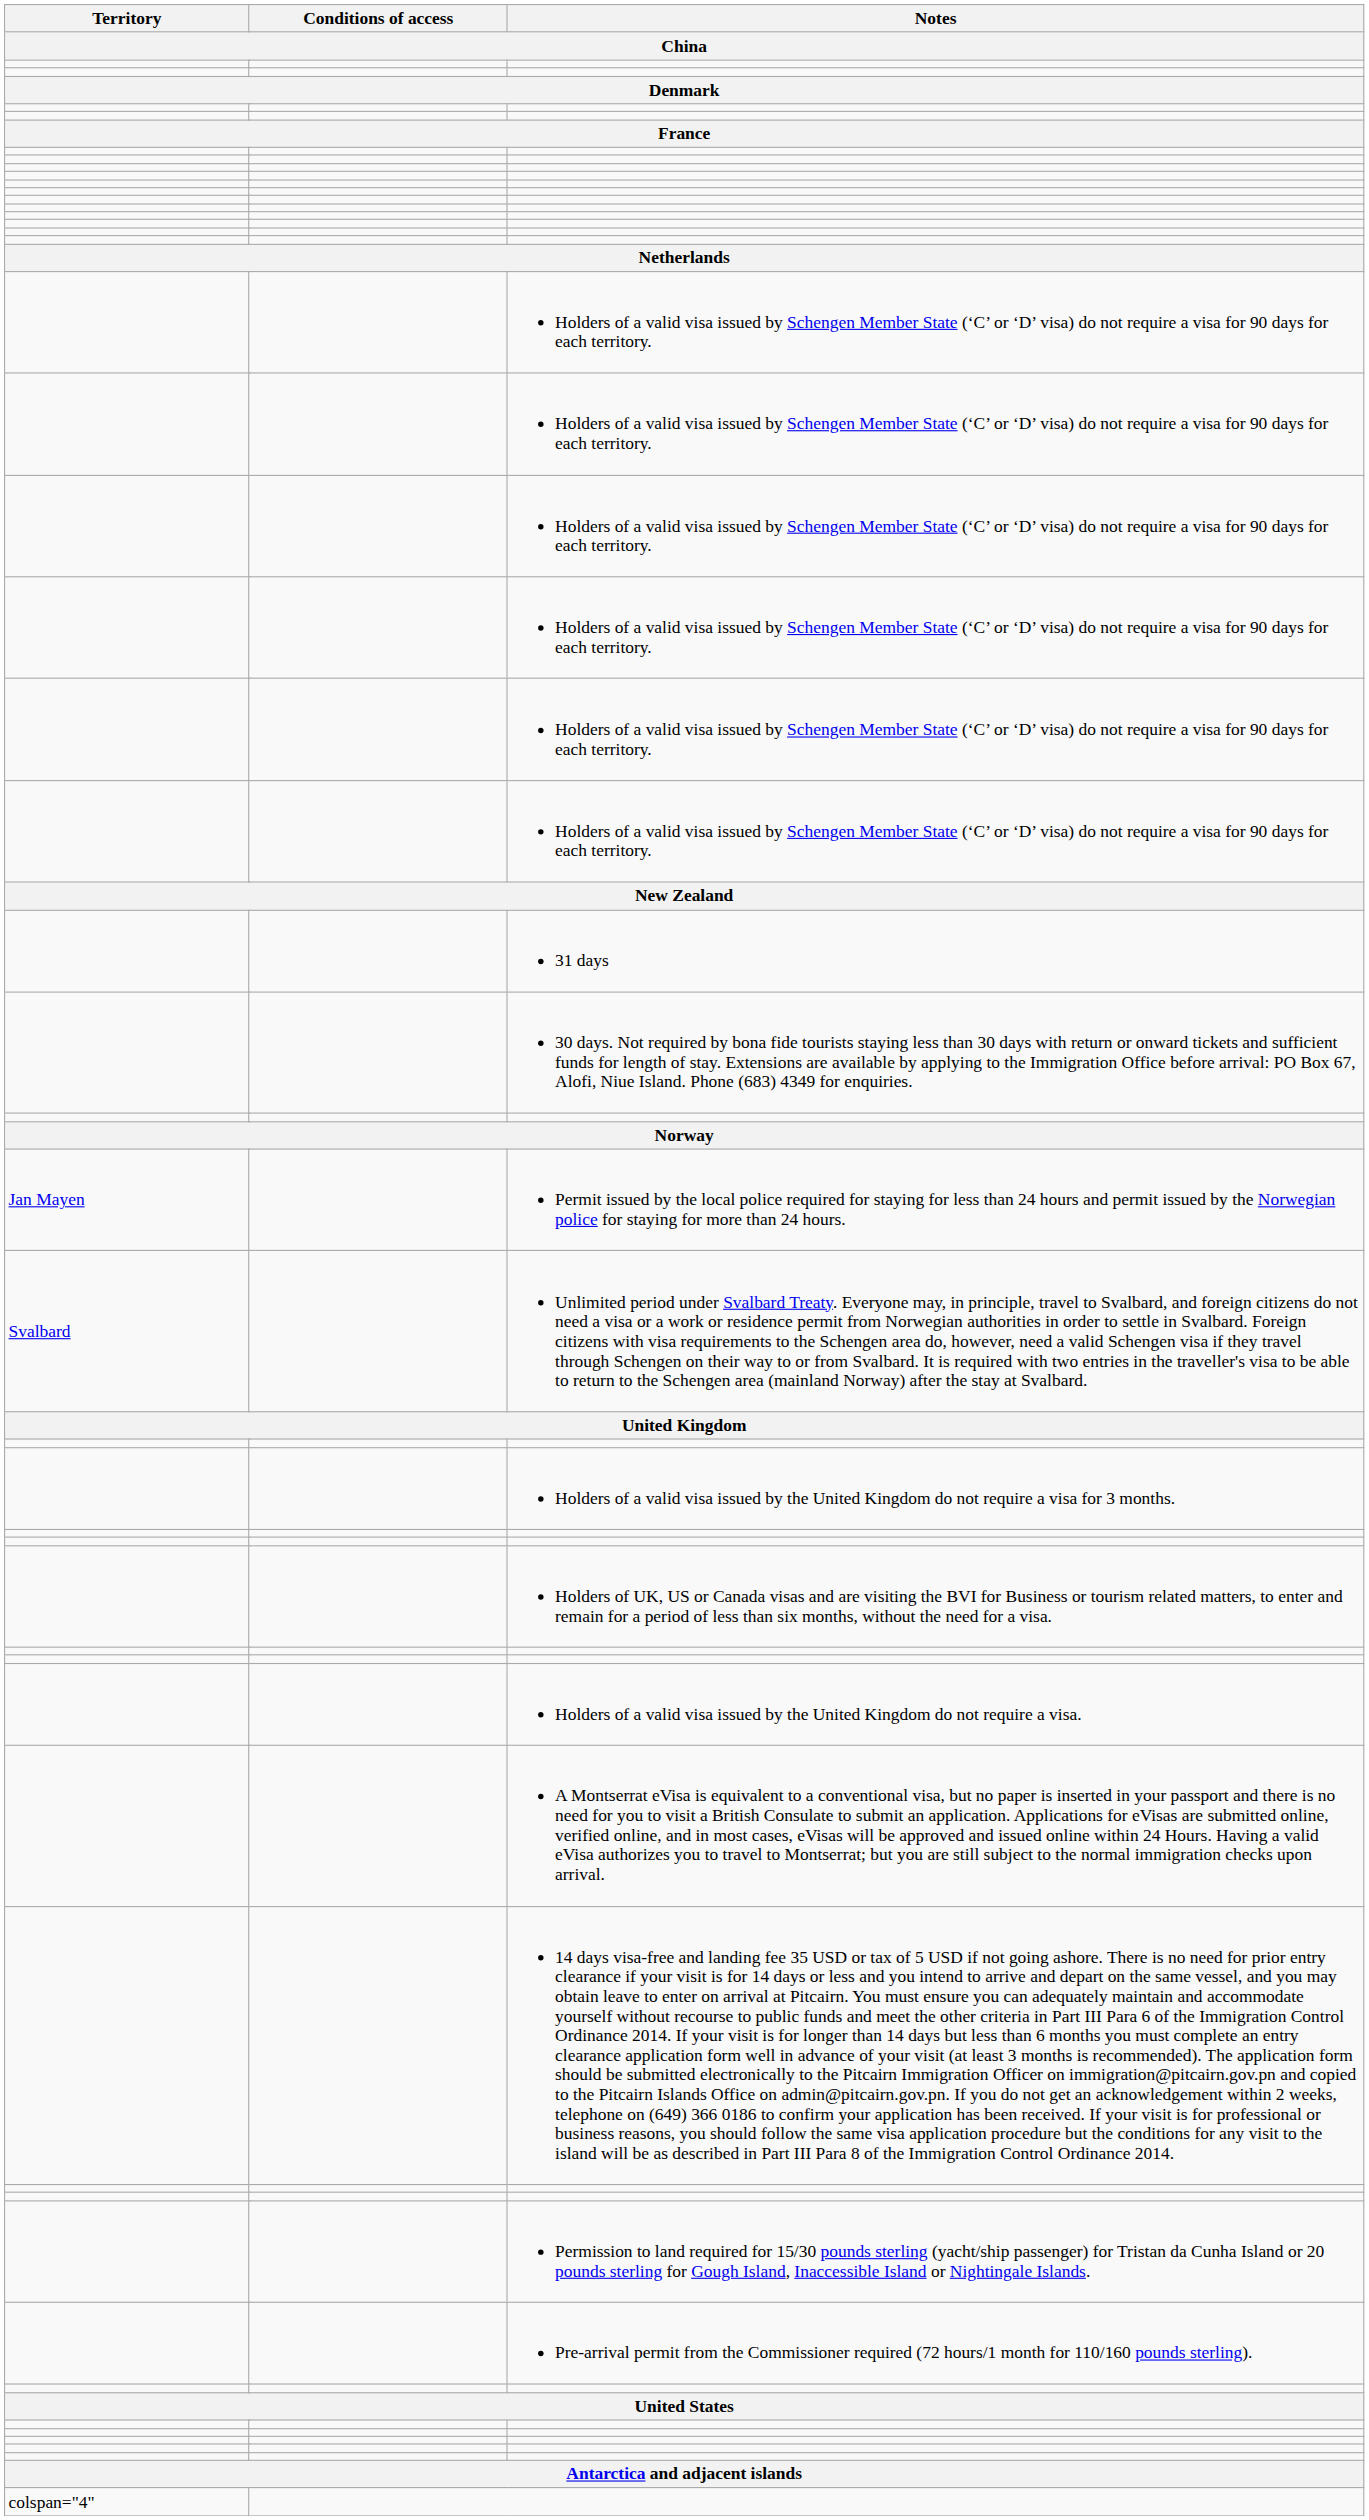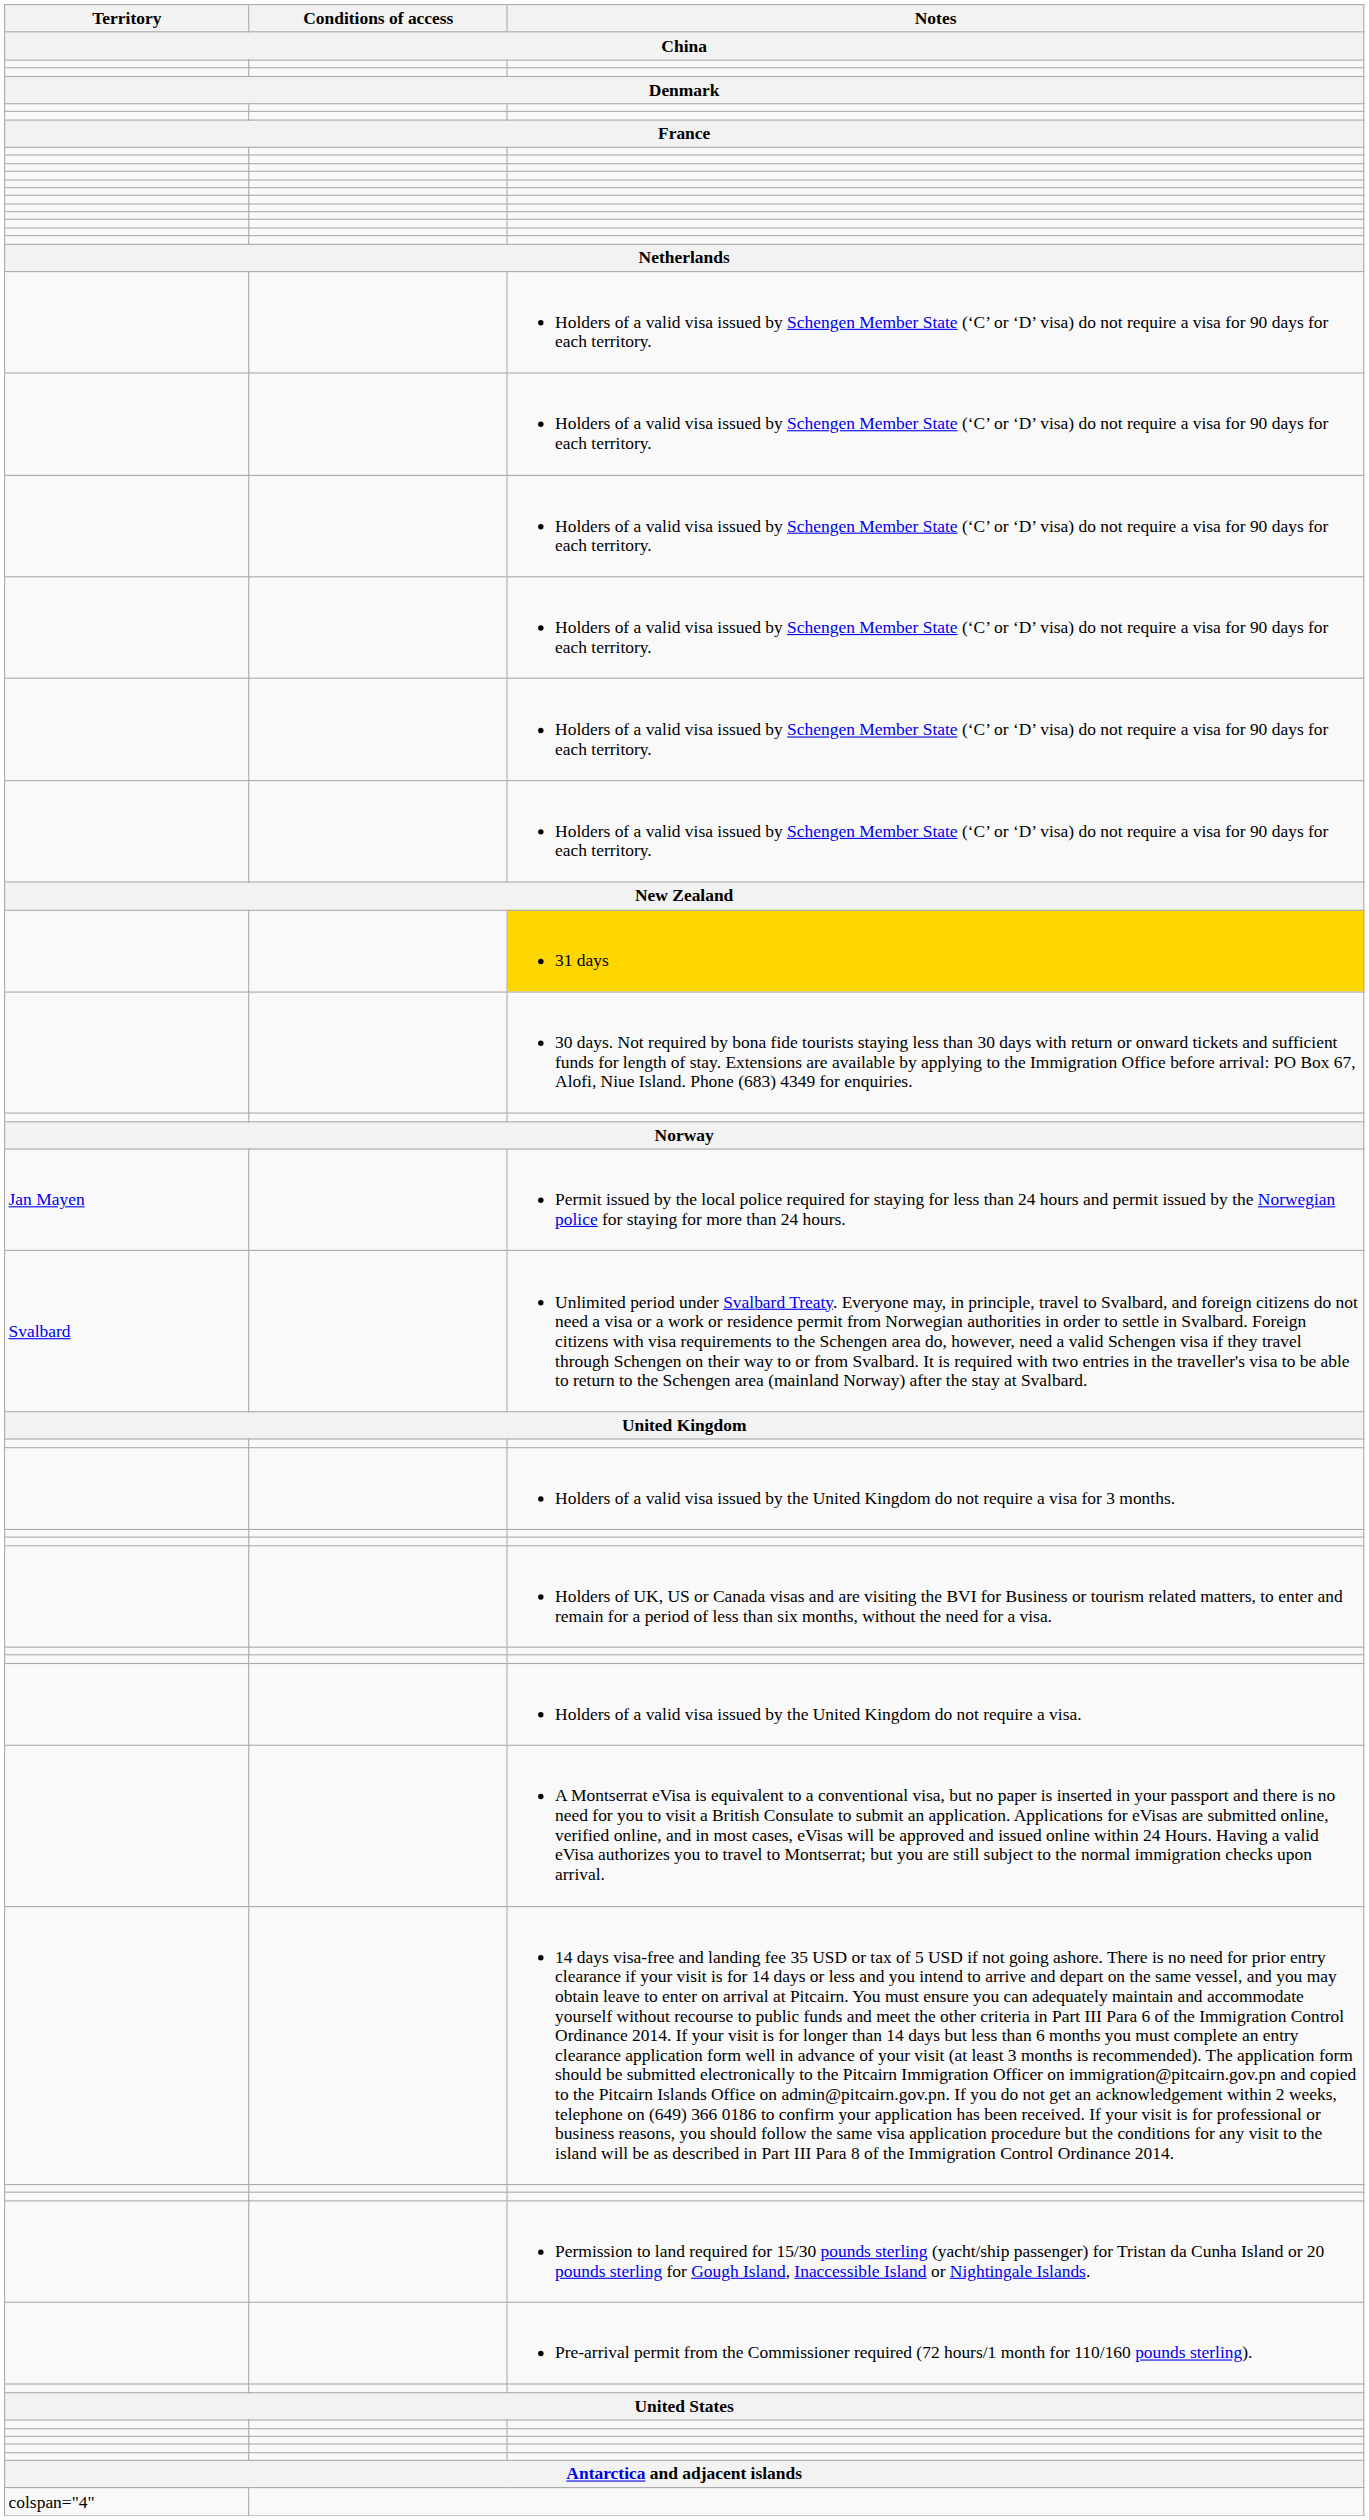(936, 961) no background -> (936, 961) gold background
